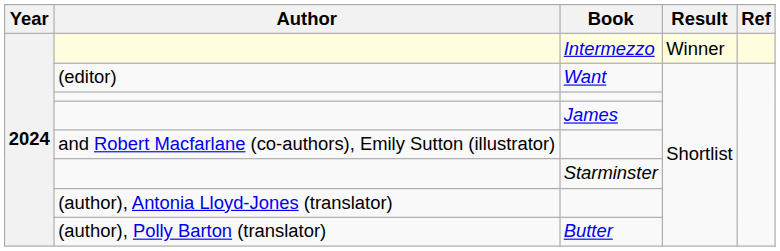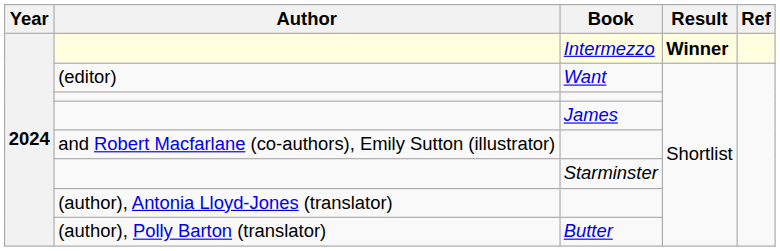(695, 48) normal -> (697, 48) bold
